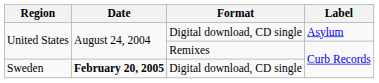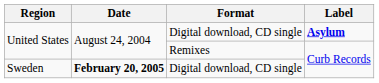(325, 31) normal -> (326, 31) bold
